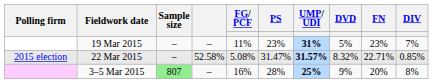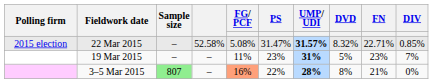rows swapped: (117, 58) <-> (117, 44)
(243, 72) no background -> (243, 72) lightsalmon background
(276, 72) 28% -> (276, 72) 22%
(311, 72) 25% -> (311, 72) 28%
(346, 72) 9% -> (346, 72) 8%
(379, 72) 20% -> (379, 72) 21%
(412, 72) 8% -> (412, 72) 0%
